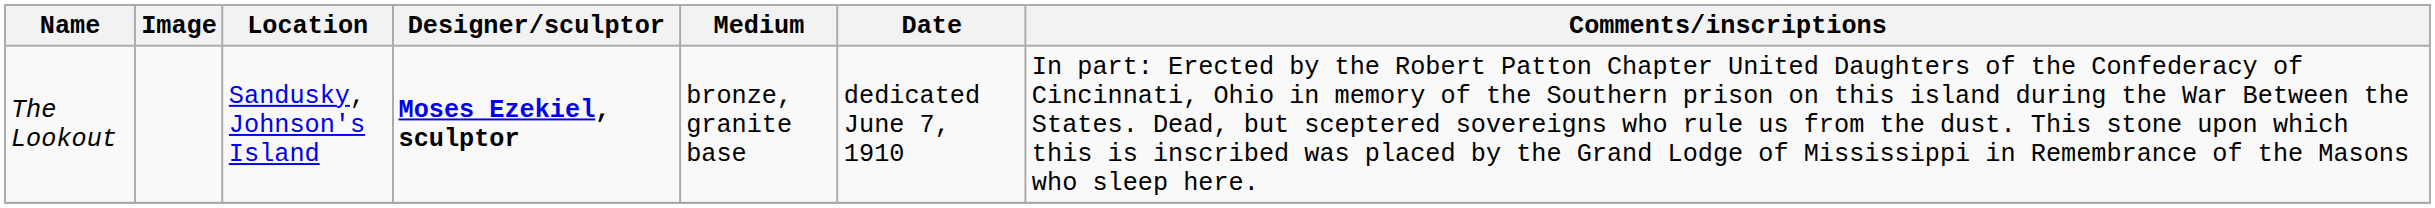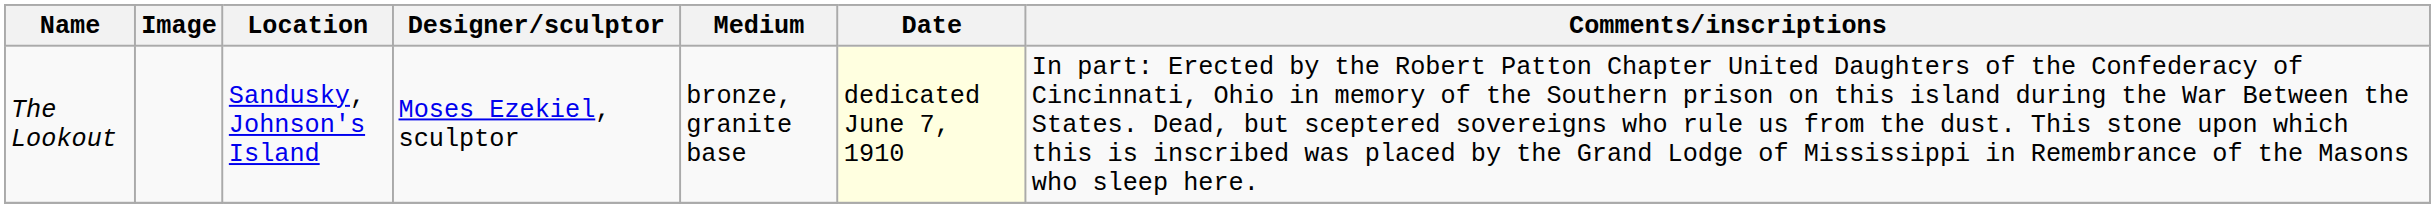(504, 125) bold -> (504, 125) normal
(912, 125) no background -> (912, 125) lightyellow background
